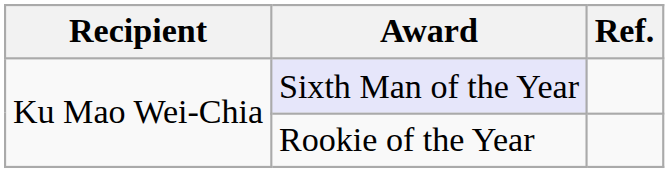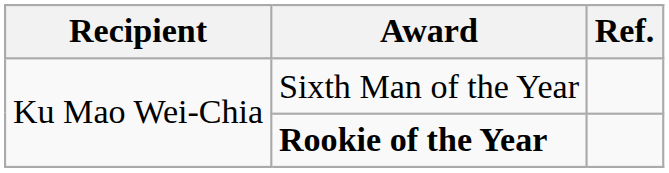(429, 85) lavender background -> (429, 85) no background
(407, 139) normal -> (413, 139) bold
